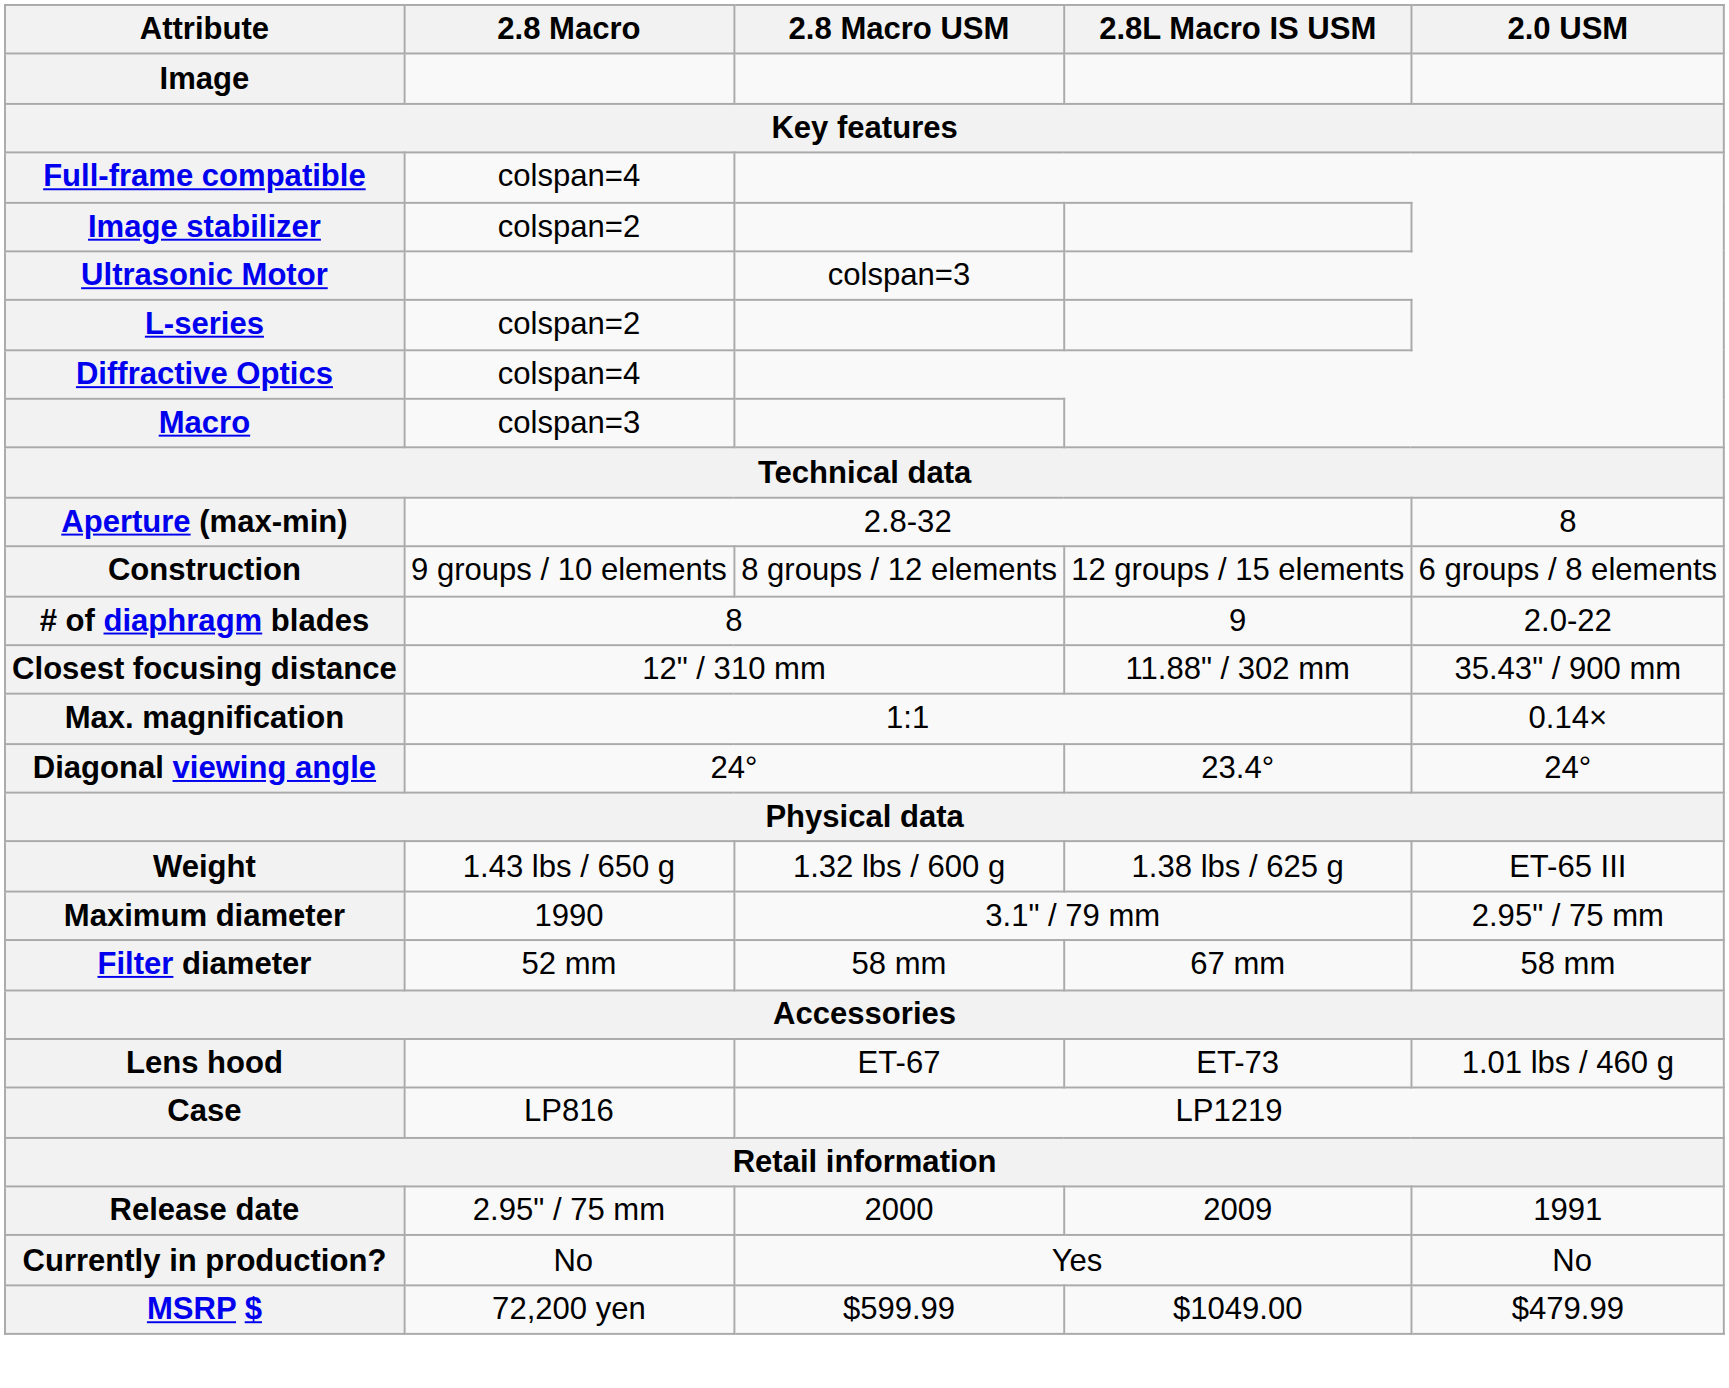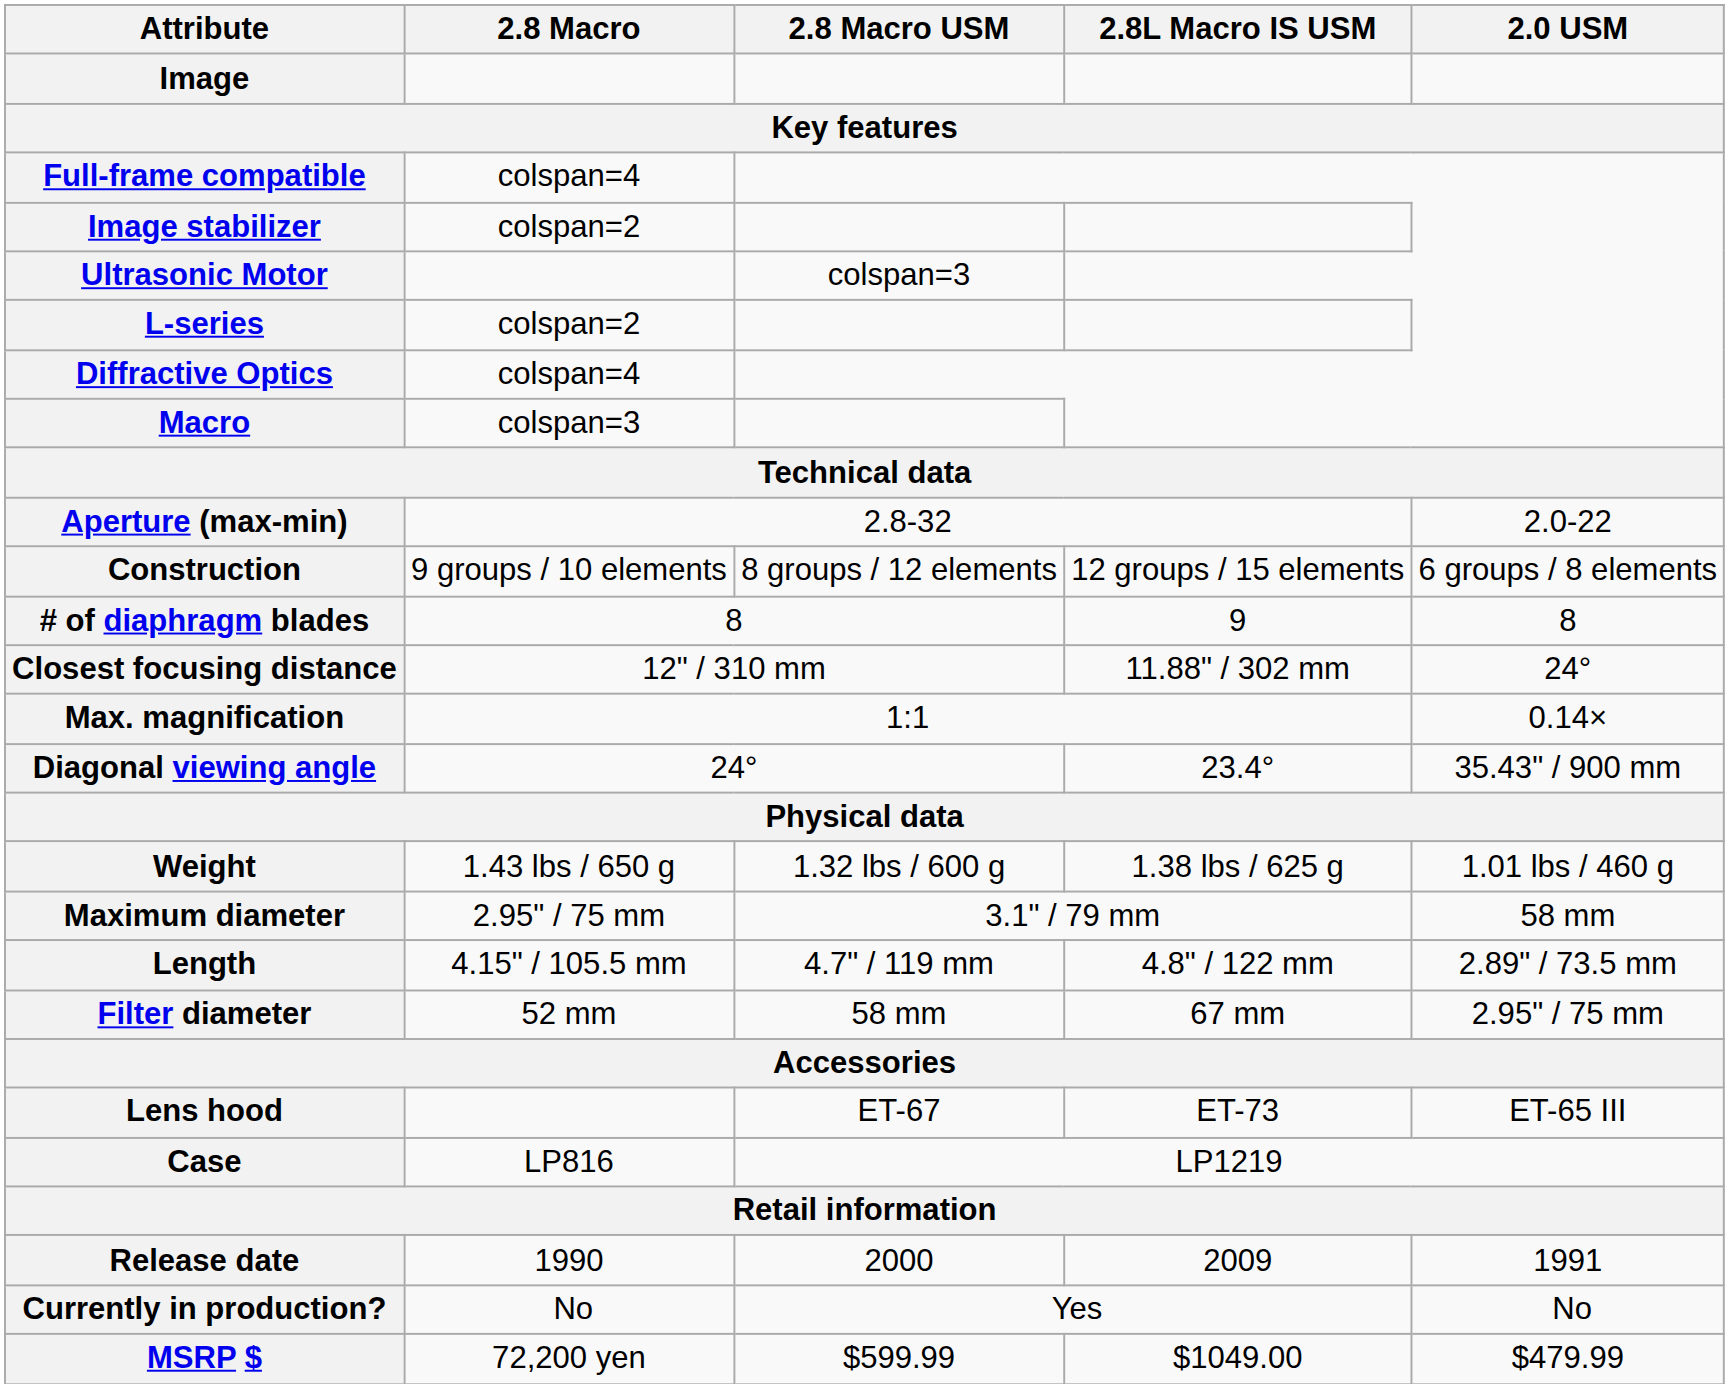(1568, 521) 8 -> (1568, 521) 2.0-22
(1568, 619) 2.0-22 -> (1568, 619) 8
(1568, 669) 35.43" / 900 mm -> (1568, 669) 24°
(1568, 767) 24° -> (1568, 767) 35.43" / 900 mm
(1568, 865) ET-65 III -> (1568, 865) 1.01 lbs / 460 g
(569, 915) 1990 -> (569, 915) 2.95" / 75 mm
(1568, 915) 2.95" / 75 mm -> (1568, 915) 58 mm
+ row: (204, 964)
(1568, 964) 58 mm -> (1568, 1013) 2.95" / 75 mm
(1568, 1062) 1.01 lbs / 460 g -> (1568, 1112) ET-65 III
(569, 1210) 2.95" / 75 mm -> (569, 1259) 1990
